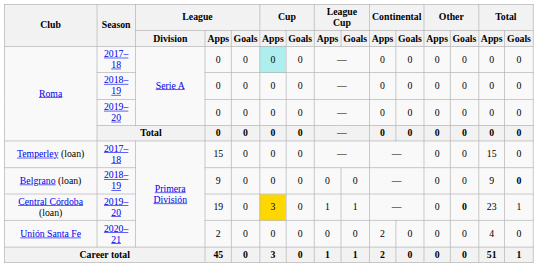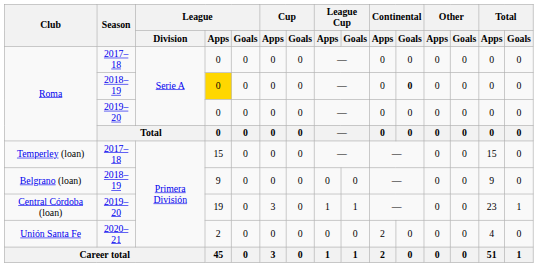(273, 59) paleturquoise background -> (273, 59) no background
(218, 86) no background -> (218, 86) gold background
(410, 86) normal -> (410, 86) bold
(519, 180) bold -> (519, 180) normal
(273, 207) gold background -> (273, 207) no background
(464, 207) bold -> (464, 207) normal
